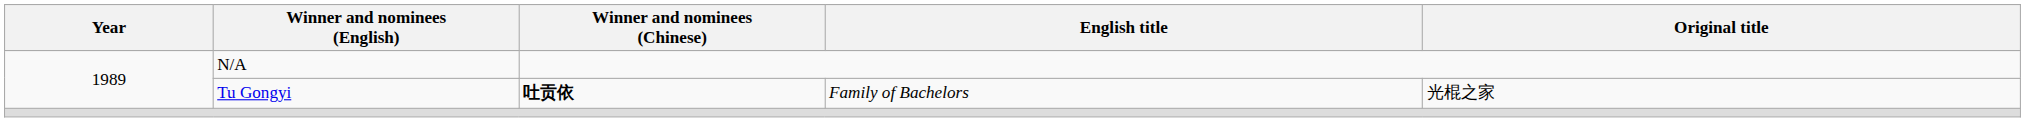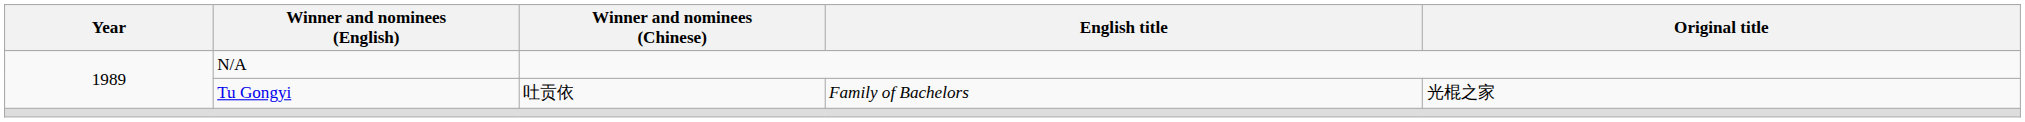(549, 92) bold -> (549, 92) normal
